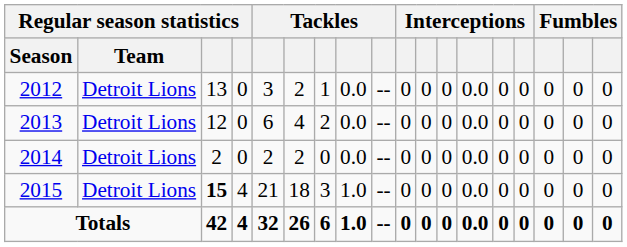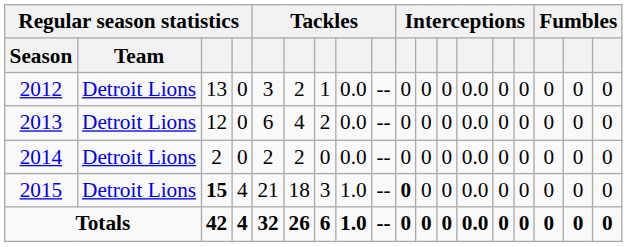(406, 190) normal -> (406, 190) bold
